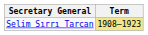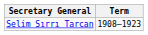(119, 24) khaki background -> (119, 24) no background
